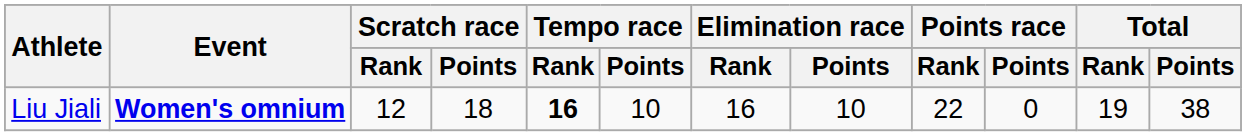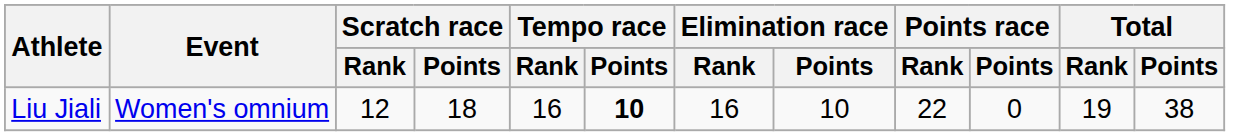(230, 109) bold -> (222, 109) normal
(563, 109) bold -> (547, 109) normal
(645, 109) normal -> (629, 109) bold
